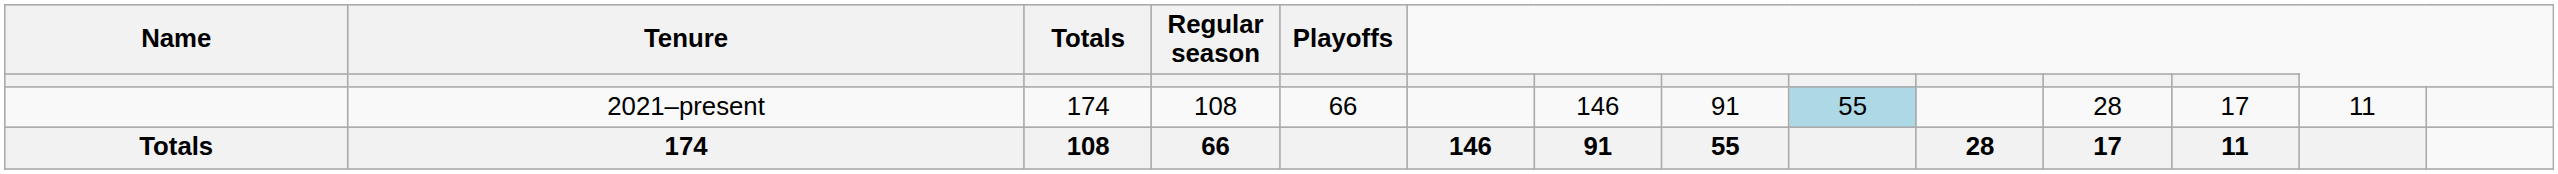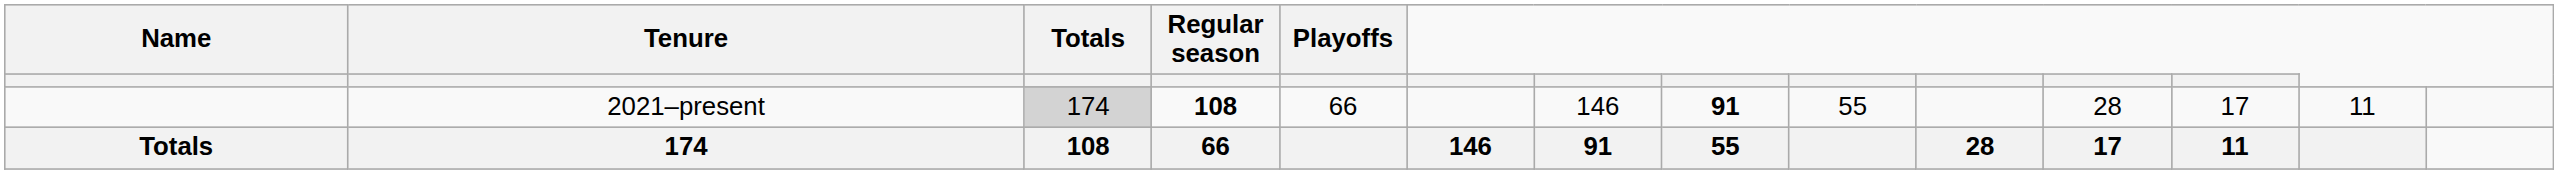(1088, 106) no background -> (1088, 106) lightgrey background
(1216, 106) normal -> (1216, 106) bold
(1725, 106) normal -> (1725, 106) bold
(1853, 106) lightblue background -> (1853, 106) no background
